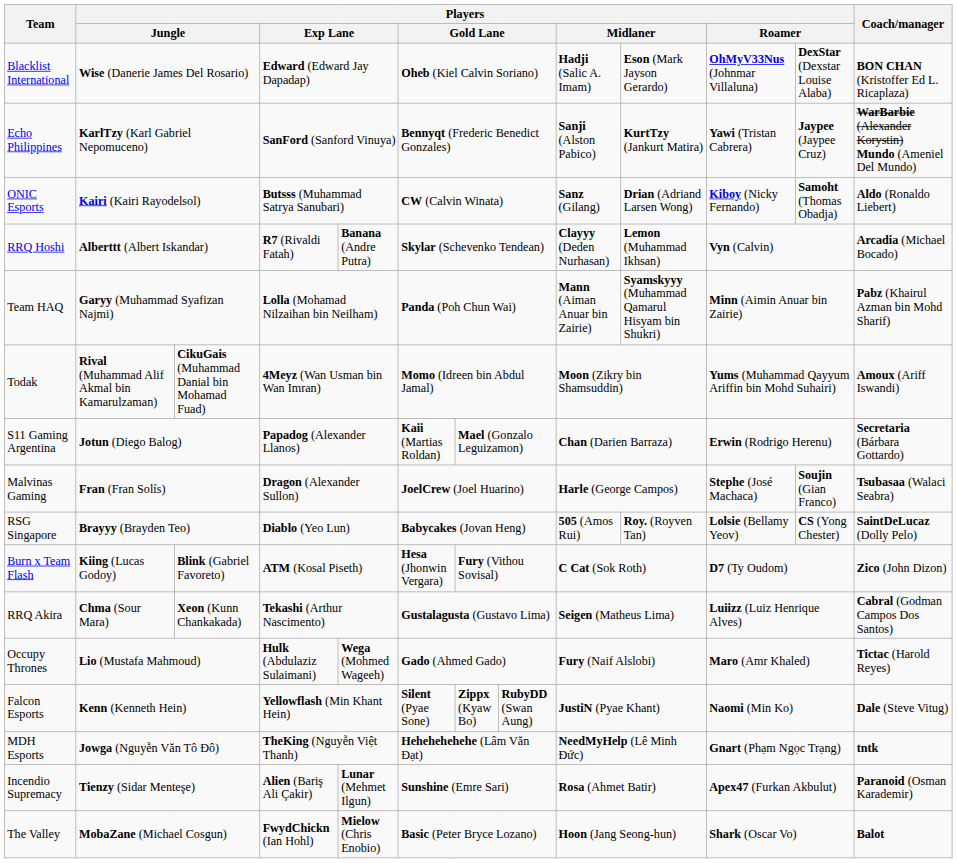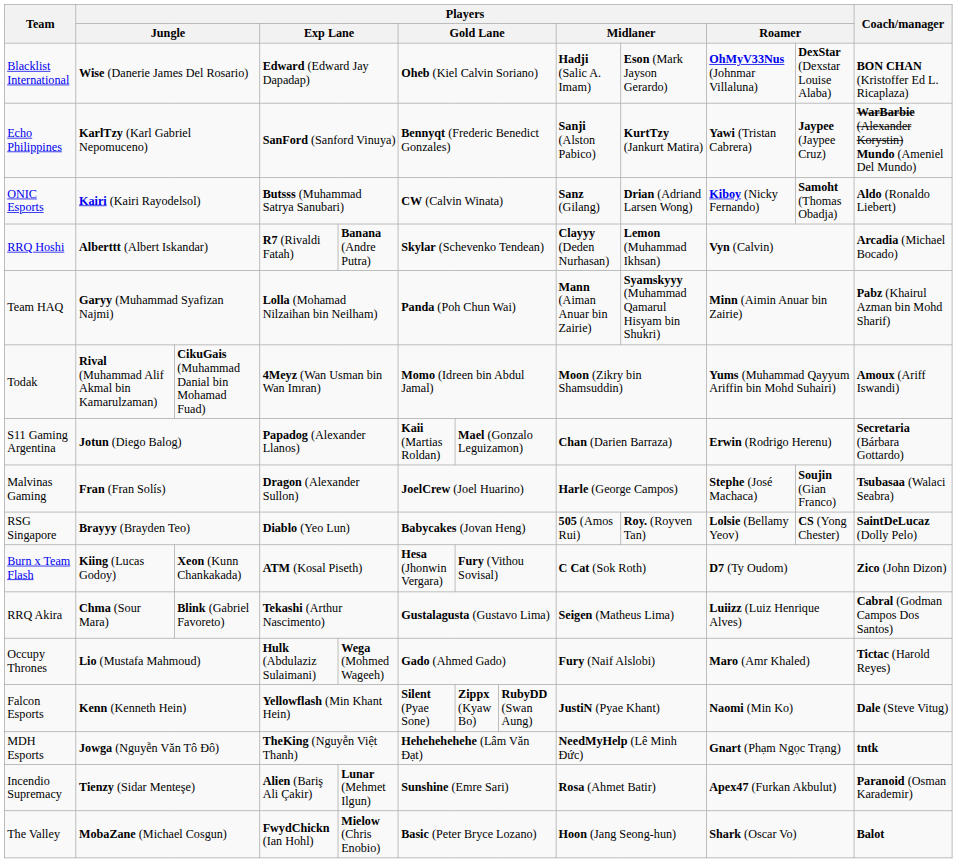(213, 568) Blink (Gabriel Favoreto) -> (209, 568) Xeon (Kunn Chankakada)
(209, 614) Xeon (Kunn Chankakada) -> (213, 614) Blink (Gabriel Favoreto)
